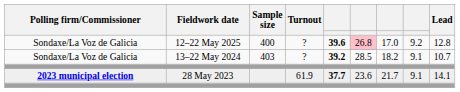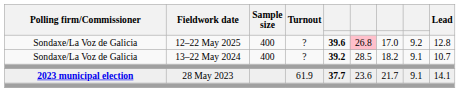(267, 57) 403 -> (267, 57) 400
